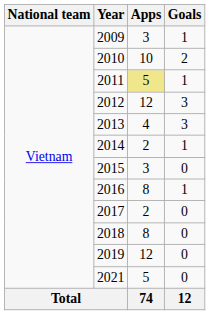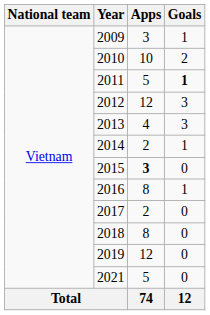(146, 80) khaki background -> (146, 80) no background
(185, 80) normal -> (185, 80) bold
(146, 168) normal -> (146, 168) bold
